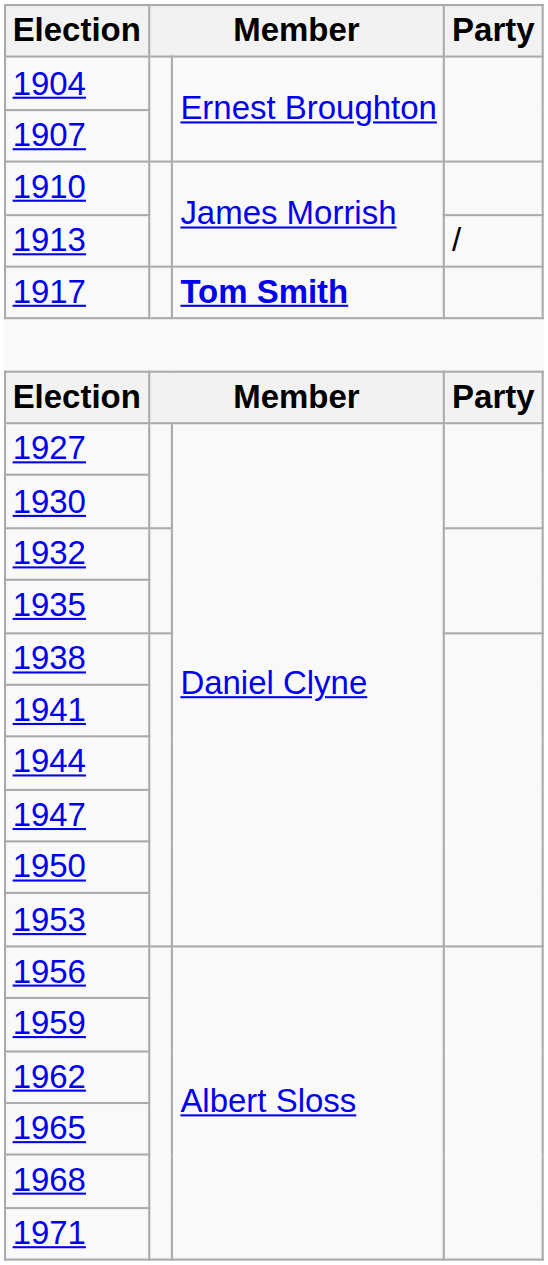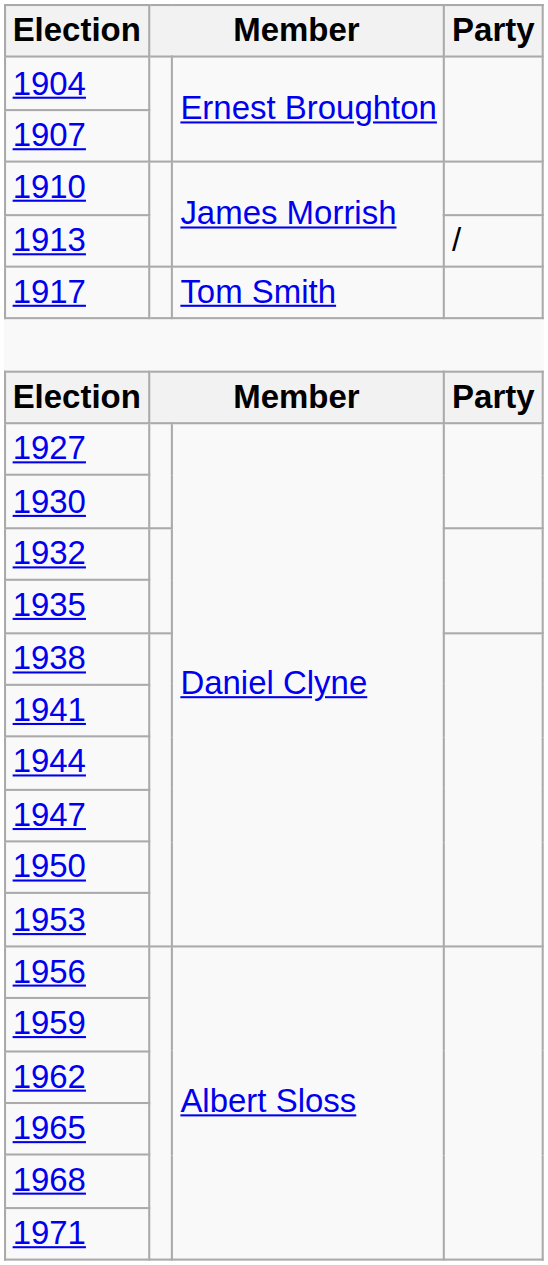(264, 291) bold -> (258, 291) normal
